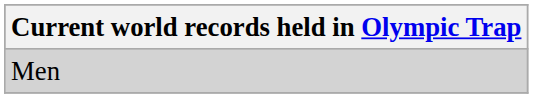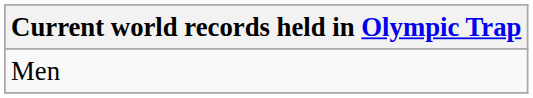(36, 70) lightgrey background -> (36, 70) no background
